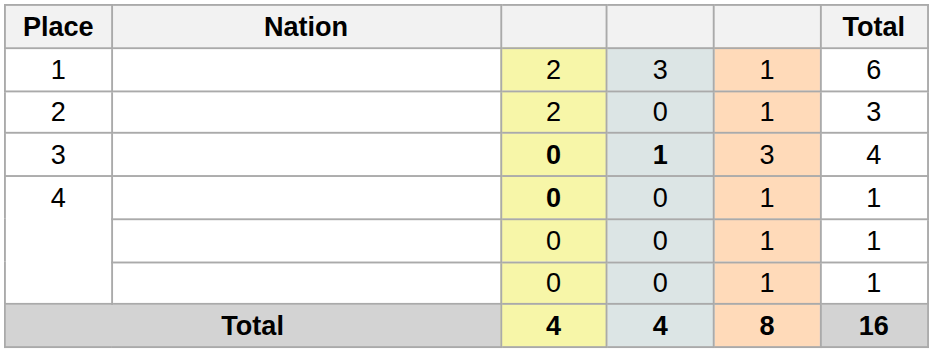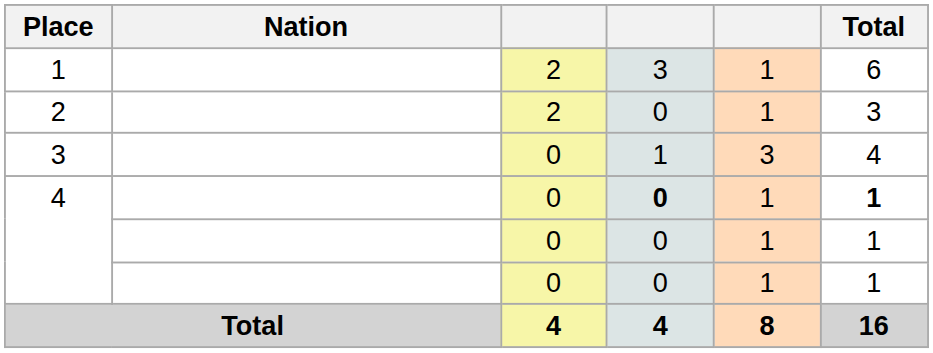(554, 155) bold -> (554, 155) normal
(660, 155) bold -> (660, 155) normal
(554, 198) bold -> (554, 198) normal
(660, 198) normal -> (660, 198) bold
(874, 198) normal -> (874, 198) bold
